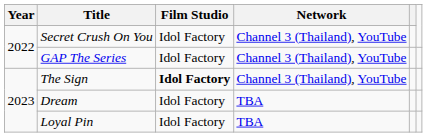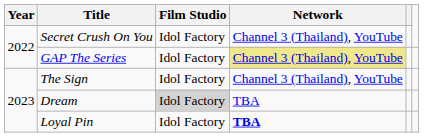(321, 57) no background -> (318, 57) khaki background
(195, 79) bold -> (192, 79) normal
(192, 100) no background -> (192, 100) lightgrey background
(250, 121) normal -> (247, 121) bold
